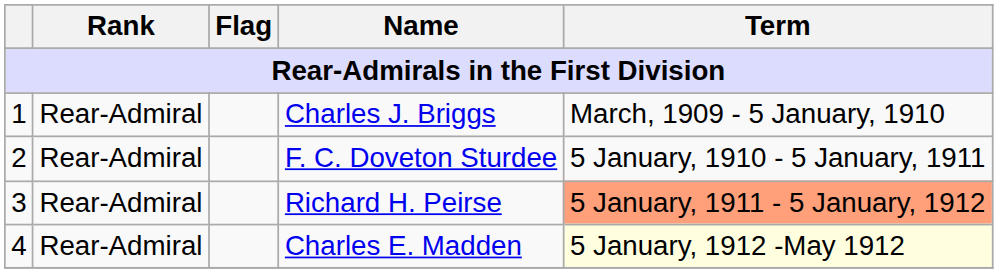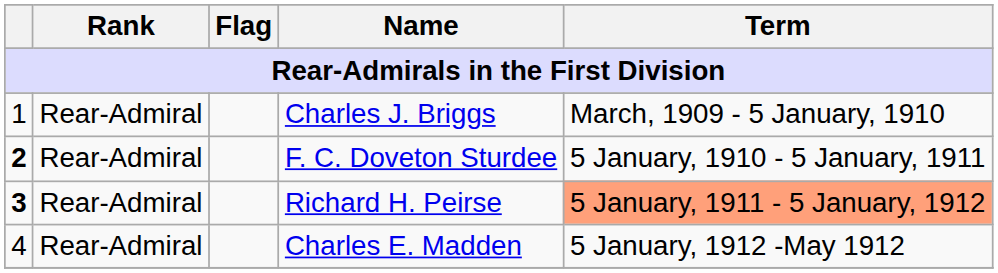(19, 158) normal -> (19, 158) bold
(19, 202) normal -> (19, 202) bold
(737, 245) lightyellow background -> (737, 245) no background
